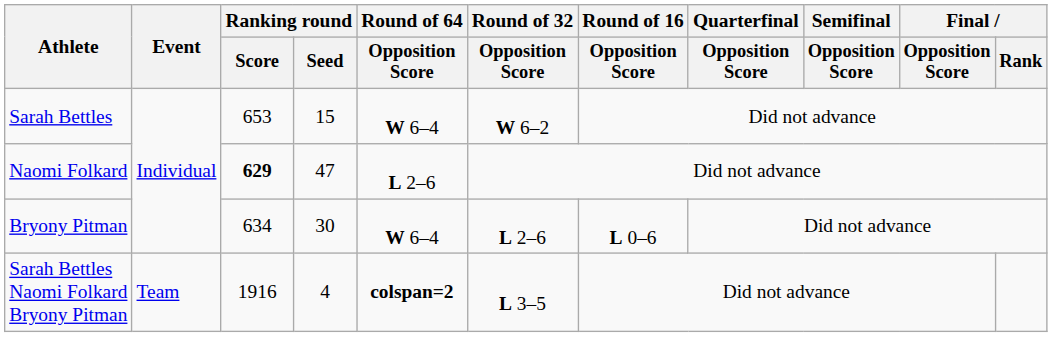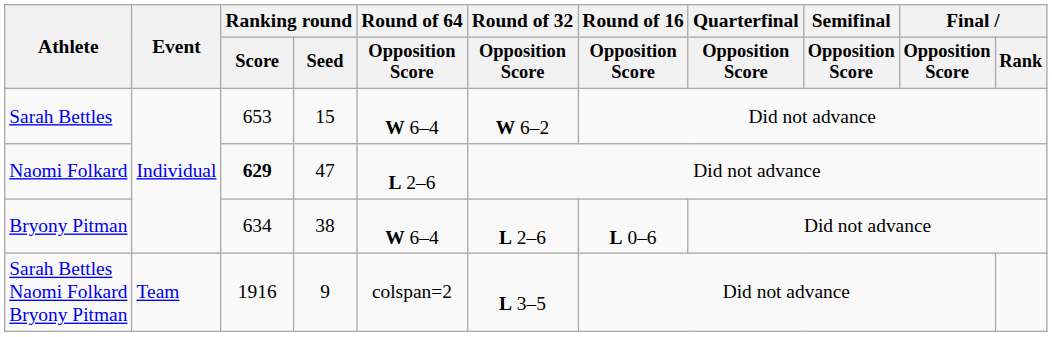(325, 226) 30 -> (325, 226) 38
(325, 292) 4 -> (325, 292) 9
(412, 292) bold -> (412, 292) normal
